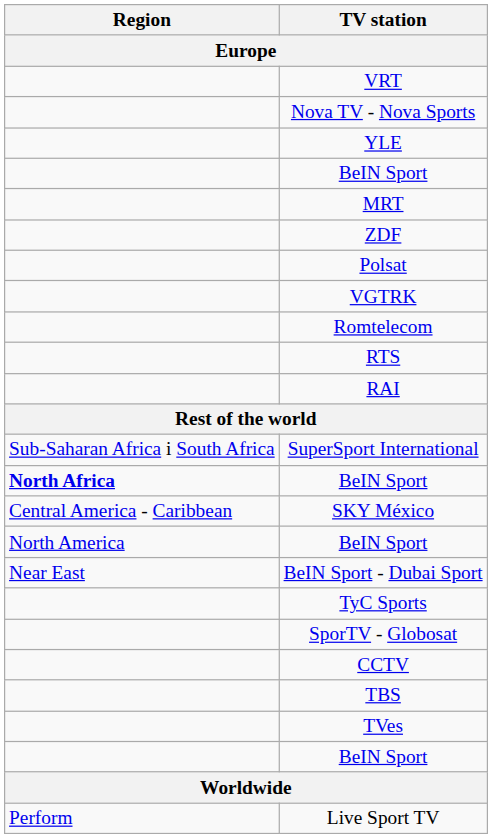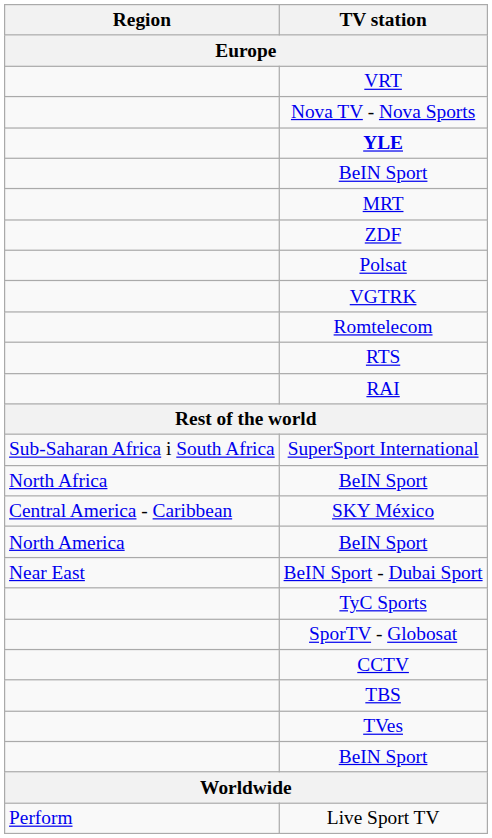(383, 142) normal -> (383, 142) bold
(62, 480) bold -> (58, 480) normal
